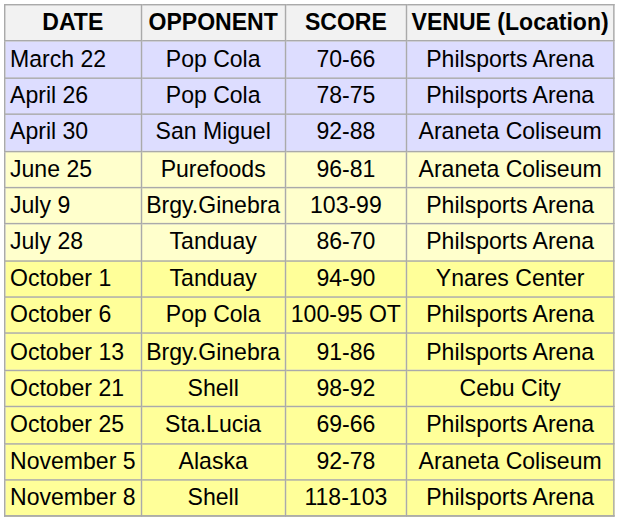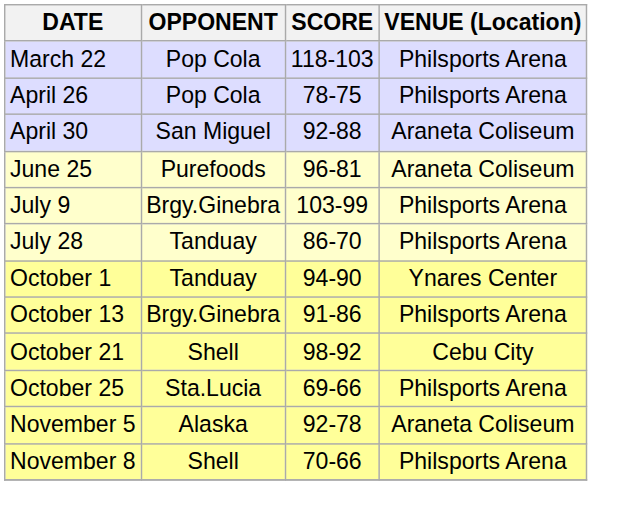(346, 59) 70-66 -> (332, 59) 118-103
- row: (61, 315)
(346, 497) 118-103 -> (332, 461) 70-66
